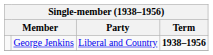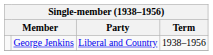(184, 43) bold -> (184, 43) normal
